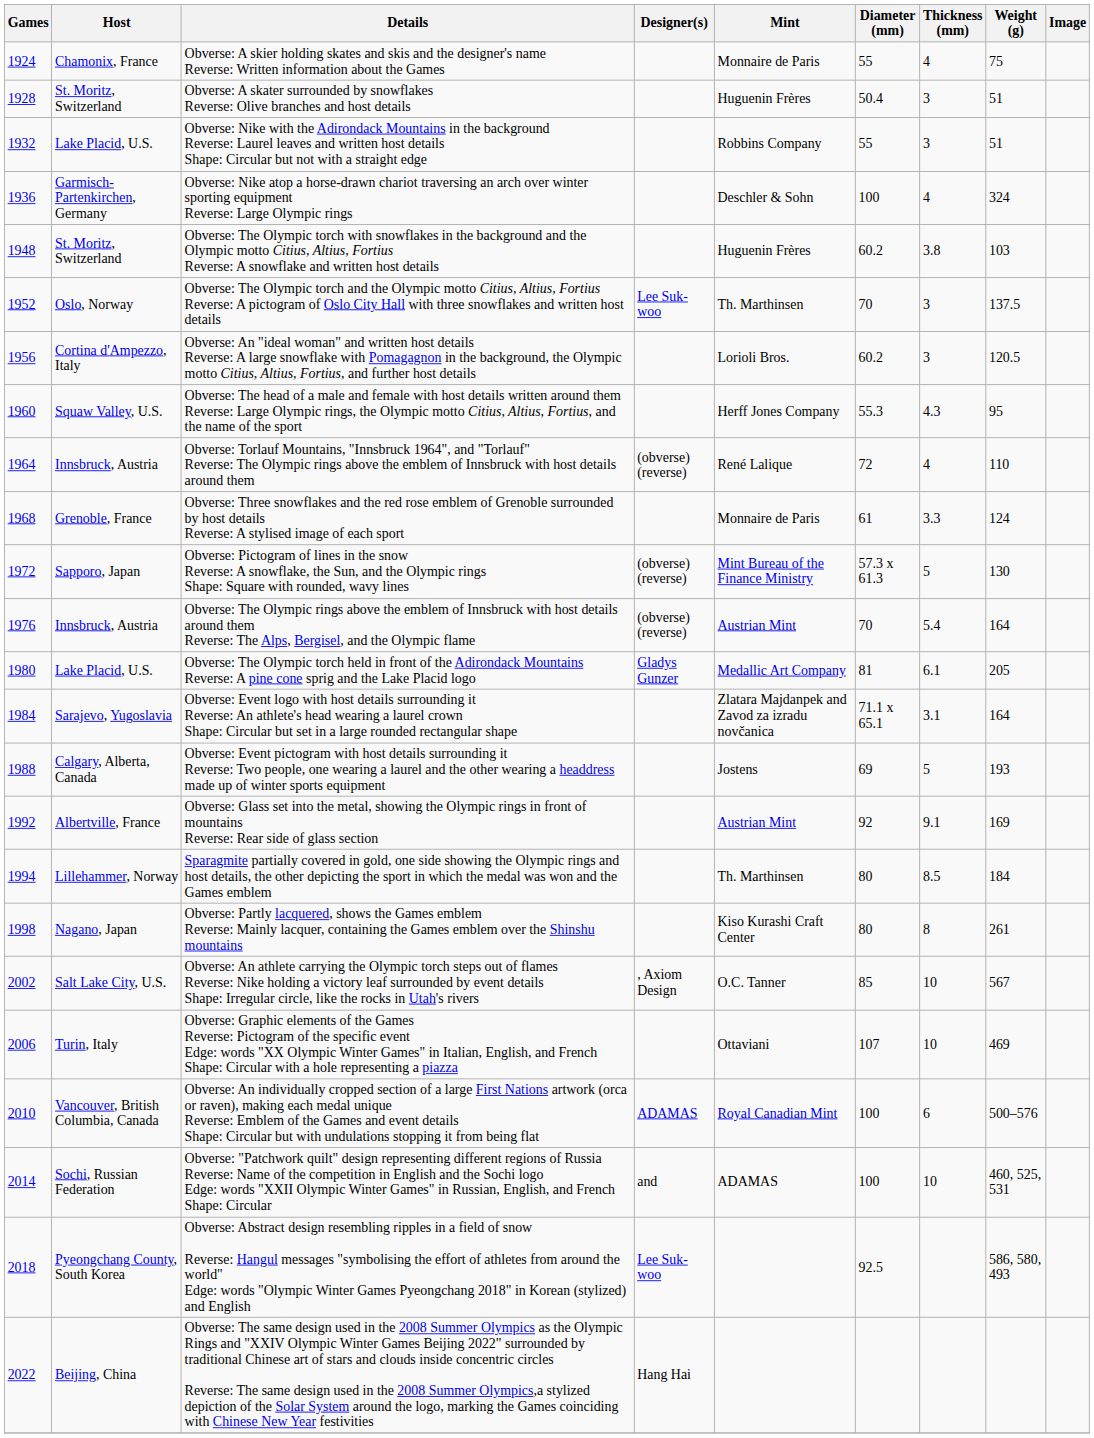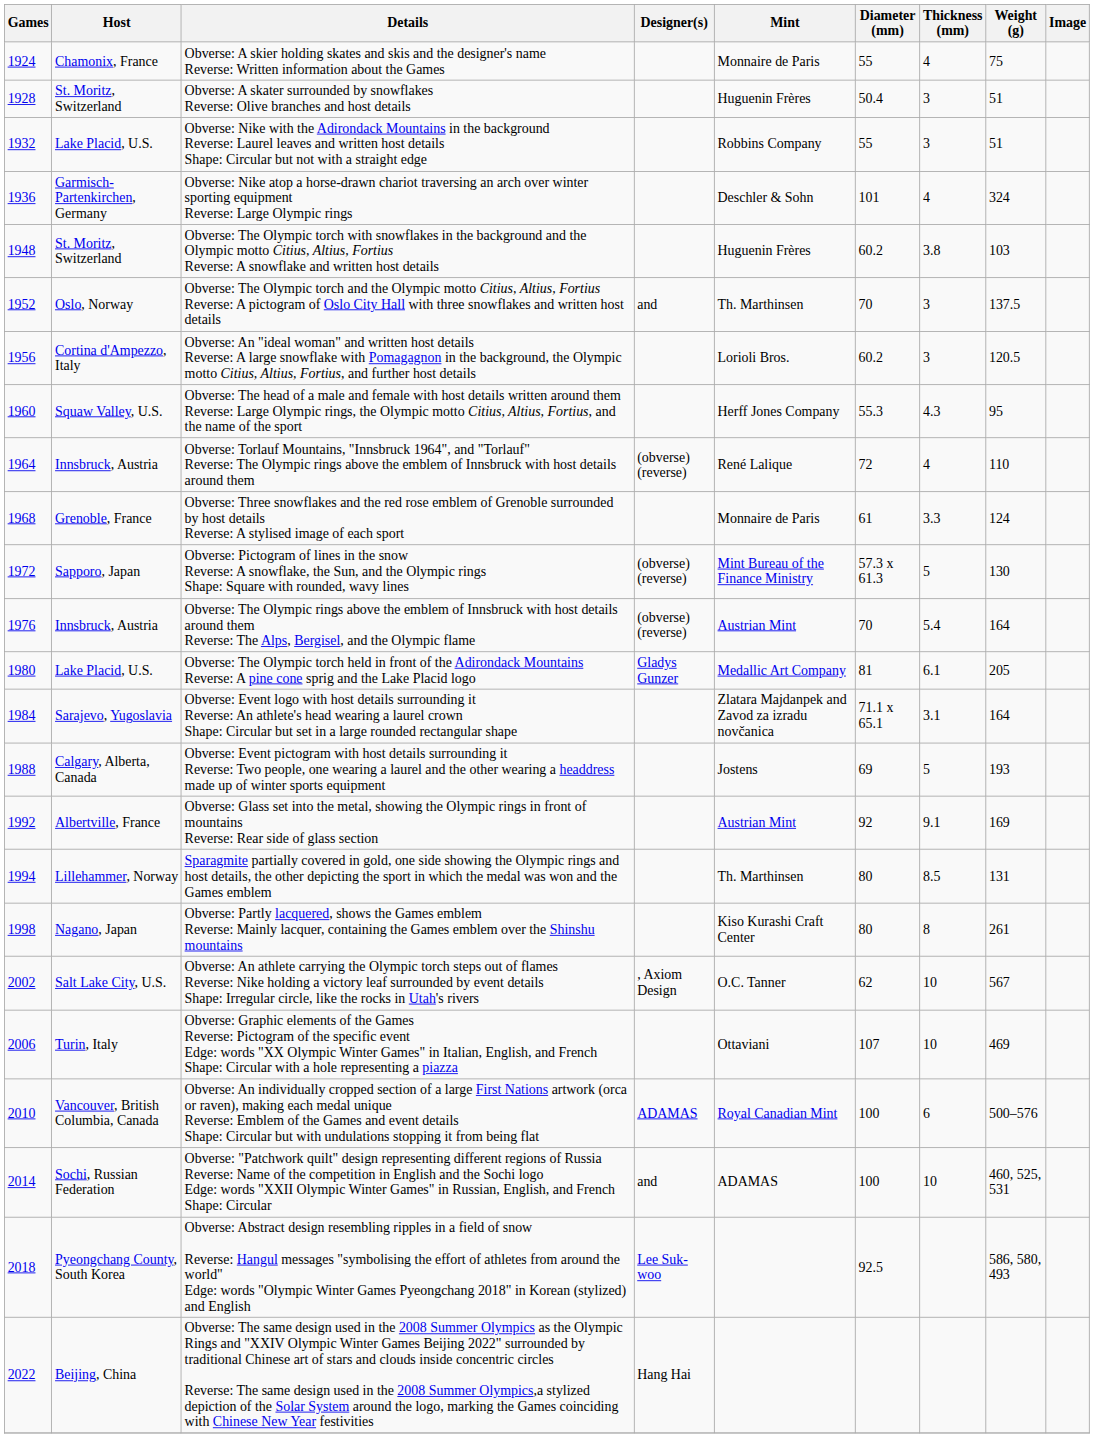(869, 197) 100 -> (869, 197) 101
(663, 304) Lee Suk-woo -> (647, 304) and
(999, 876) 184 -> (999, 876) 131
(866, 983) 85 -> (866, 983) 62
